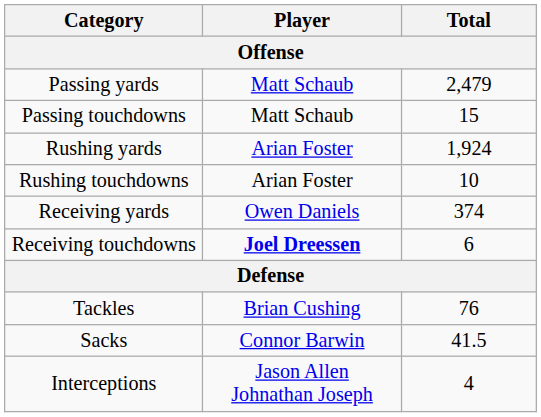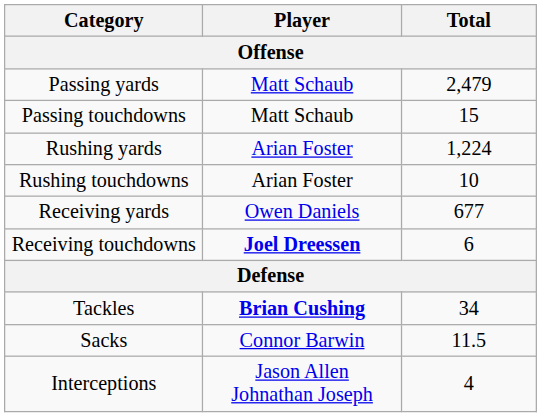(469, 148) 1,924 -> (469, 148) 1,224
(469, 212) 374 -> (469, 212) 677
(302, 308) normal -> (302, 308) bold
(469, 308) 76 -> (469, 308) 34
(469, 340) 41.5 -> (469, 340) 11.5
